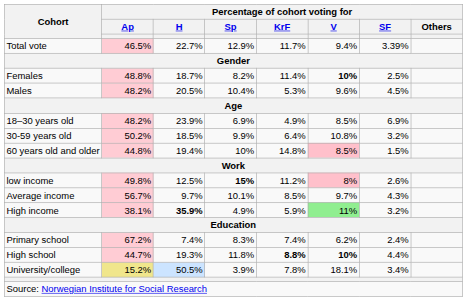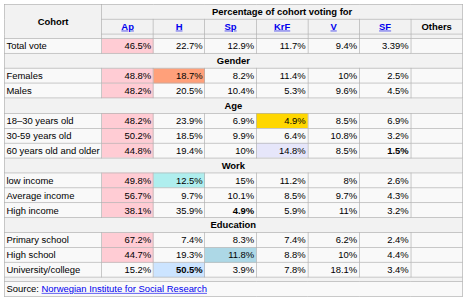(189, 76) no background -> (189, 76) lightsalmon background
(348, 76) bold -> (348, 76) normal
(295, 121) no background -> (295, 121) gold background
(292, 151) no background -> (292, 151) lavender background
(346, 151) pink background -> (346, 151) no background
(398, 151) normal -> (398, 151) bold
(189, 180) no background -> (189, 180) paleturquoise background
(245, 180) bold -> (245, 180) normal
(350, 180) pink background -> (350, 180) no background
(189, 210) bold -> (189, 210) normal
(243, 210) normal -> (243, 210) bold
(348, 210) lightgreen background -> (348, 210) no background
(241, 255) no background -> (241, 255) lightblue background
(295, 255) bold -> (295, 255) normal
(348, 255) bold -> (348, 255) normal
(138, 270) khaki background -> (138, 270) no background
(189, 270) normal -> (189, 270) bold
